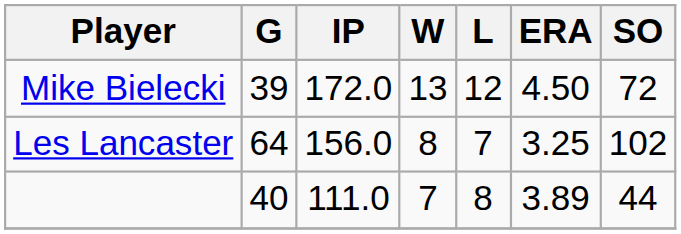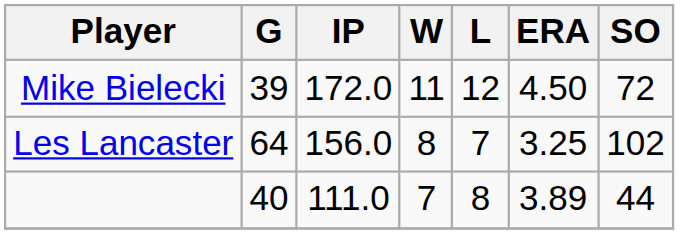(428, 87) 13 -> (427, 87) 11
